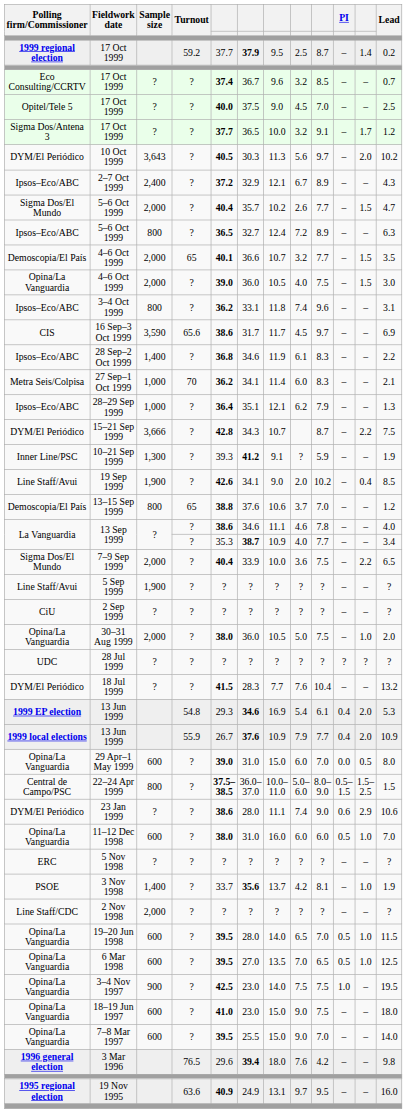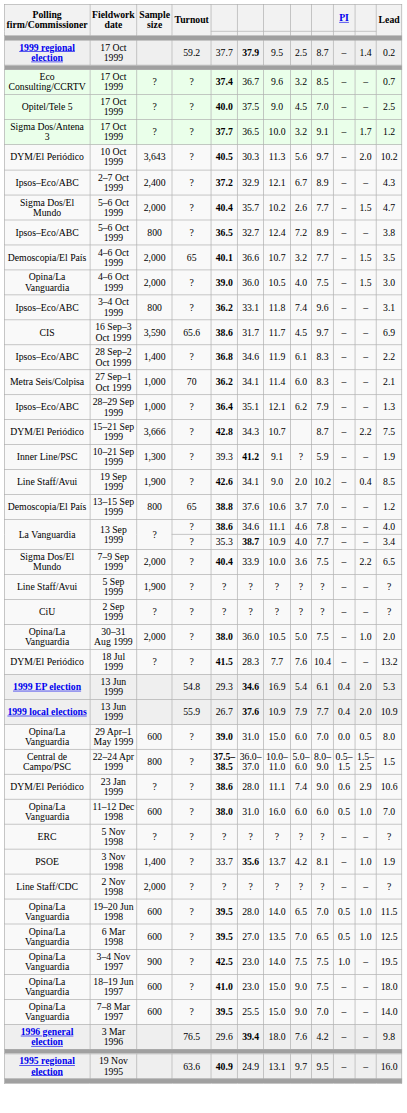(389, 232) 6.3 -> (389, 232) 3.8
- row: (47, 662)
